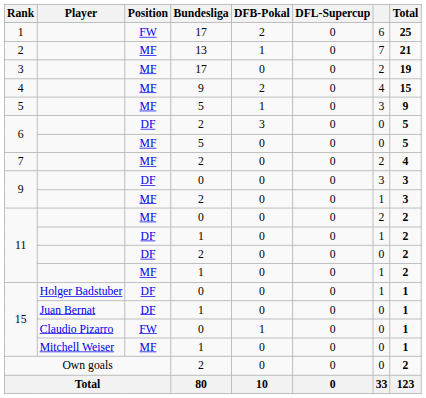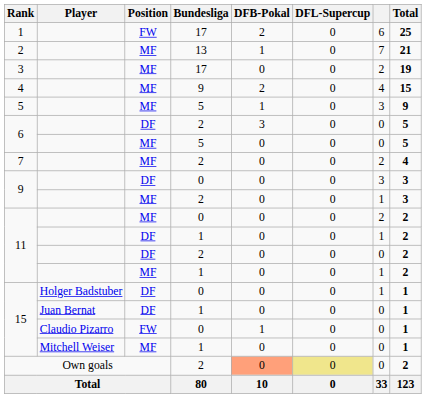(262, 365) no background -> (262, 365) lightsalmon background
(333, 365) no background -> (333, 365) khaki background
